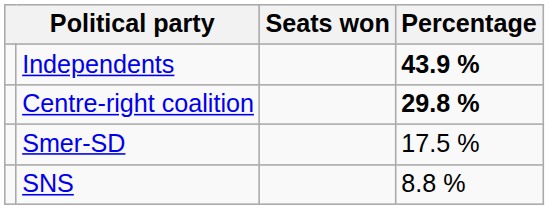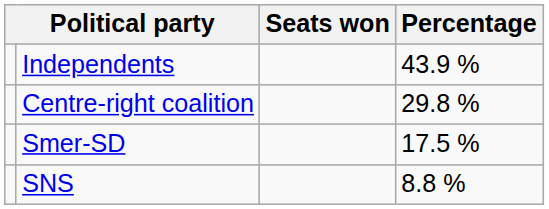(440, 64) bold -> (440, 64) normal
(440, 104) bold -> (440, 104) normal
